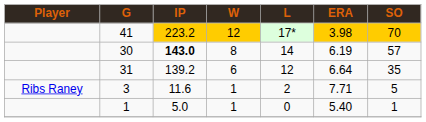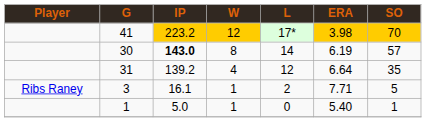(233, 70) 6 -> (233, 70) 4
(180, 88) 11.6 -> (180, 88) 16.1
